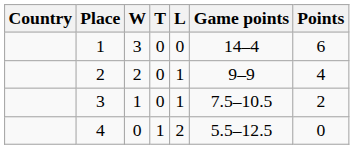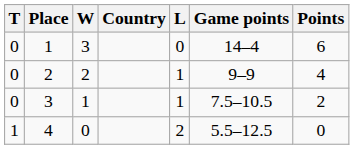columns swapped: (40, 18) <-> (160, 18)
